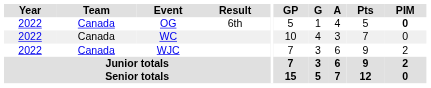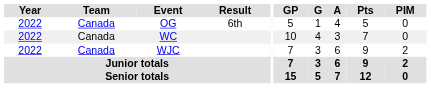(405, 23) bold -> (405, 23) normal
